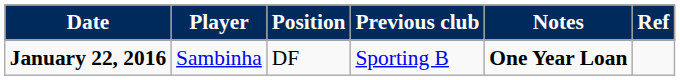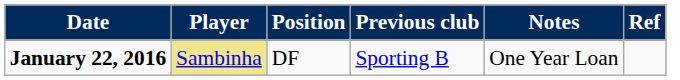(219, 57) no background -> (219, 57) khaki background
(558, 57) bold -> (554, 57) normal
